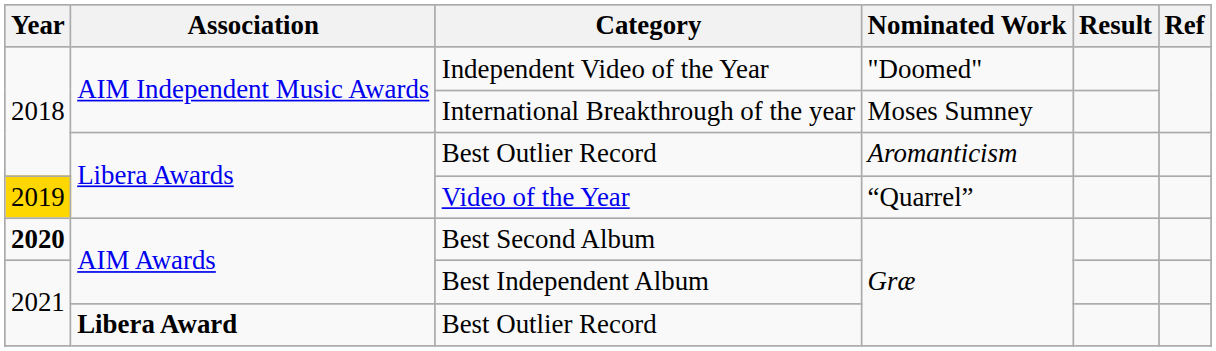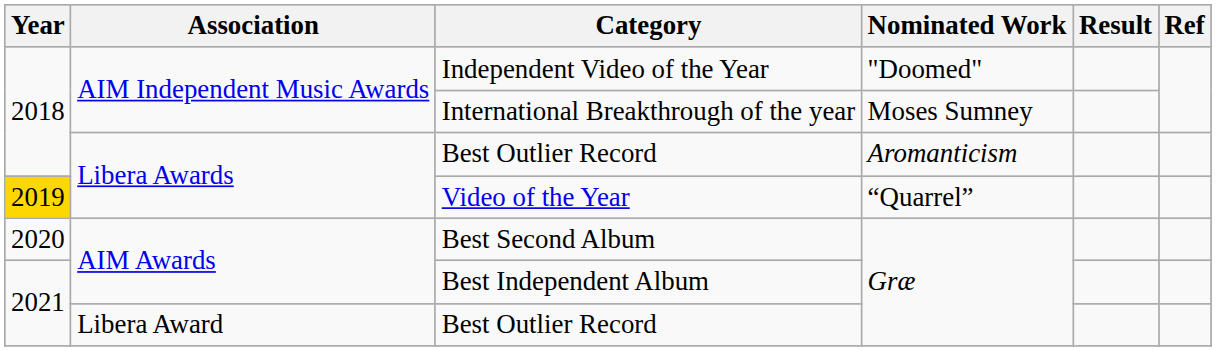(38, 238) bold -> (38, 238) normal
(157, 324) bold -> (150, 324) normal
